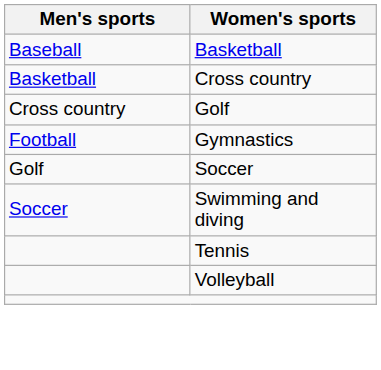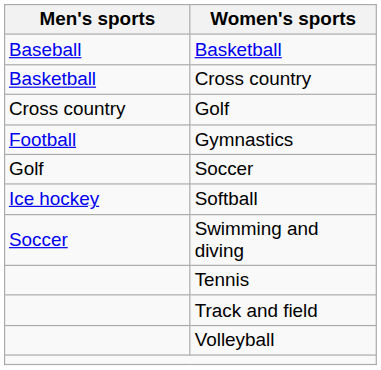+ row: (226, 199)
+ row: (256, 310)
